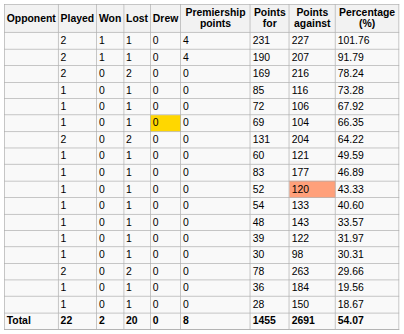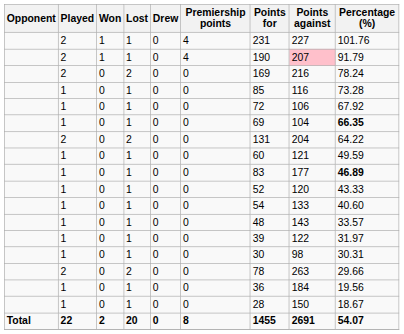(300, 57) no background -> (300, 57) pink background
(156, 123) gold background -> (156, 123) no background
(351, 123) normal -> (351, 123) bold
(351, 172) normal -> (351, 172) bold
(300, 189) lightsalmon background -> (300, 189) no background
